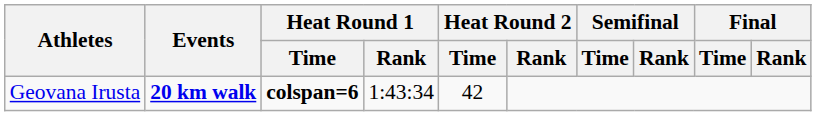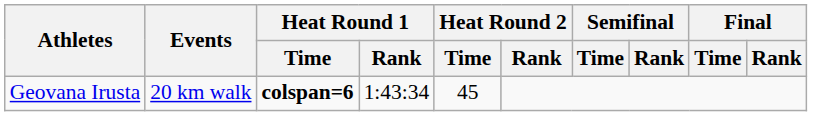(203, 93) bold -> (201, 93) normal
(473, 93) 42 -> (468, 93) 45
